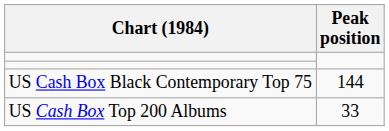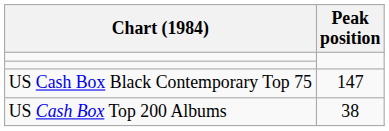(350, 83) 144 -> (350, 83) 147
(350, 111) 33 -> (350, 111) 38
